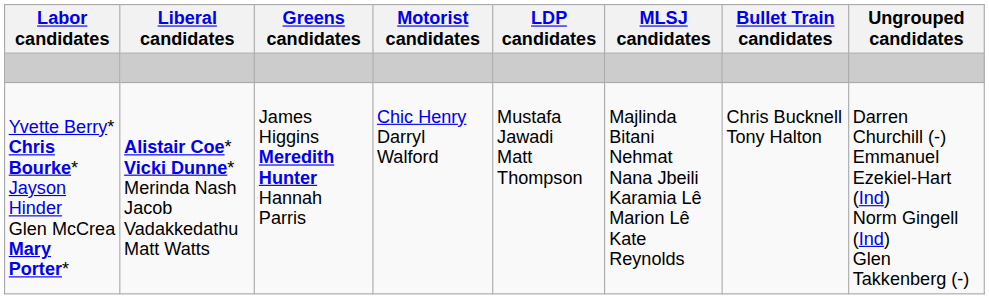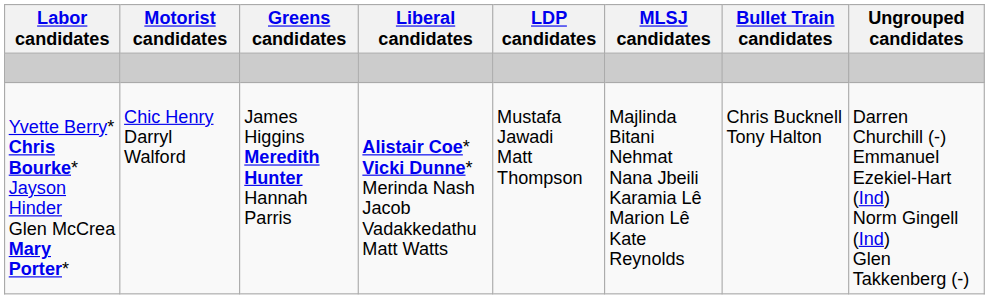columns swapped: (187, 29) <-> (433, 29)
